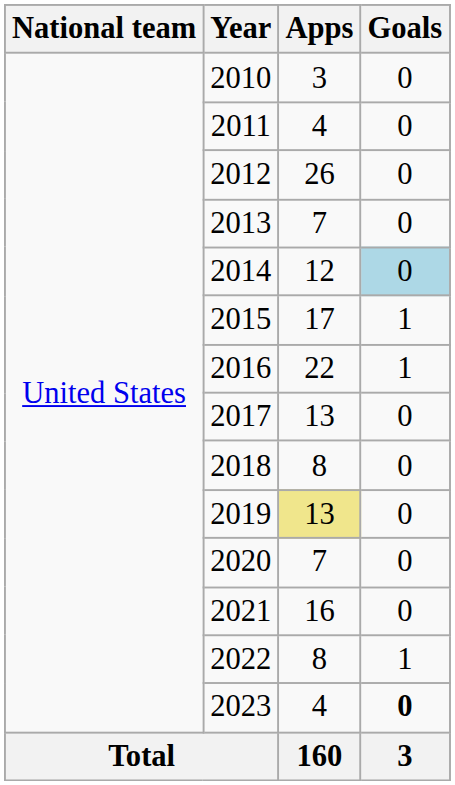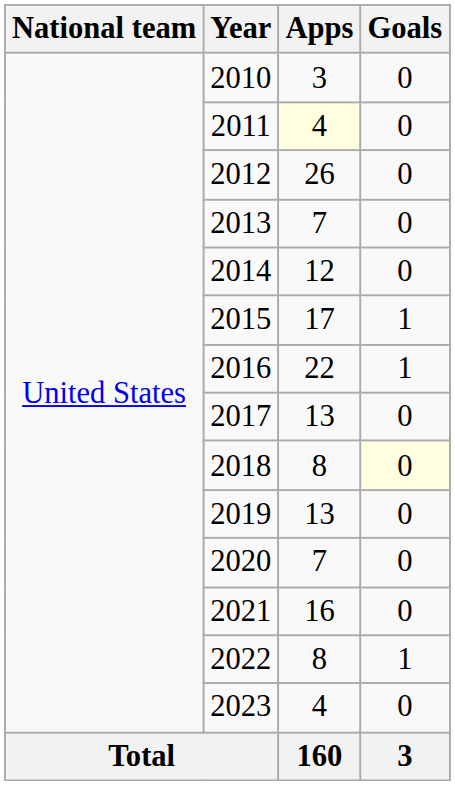(319, 125) no background -> (319, 125) lightyellow background
(405, 271) lightblue background -> (405, 271) no background
(405, 464) no background -> (405, 464) lightyellow background
(319, 513) khaki background -> (319, 513) no background
(405, 707) bold -> (405, 707) normal
